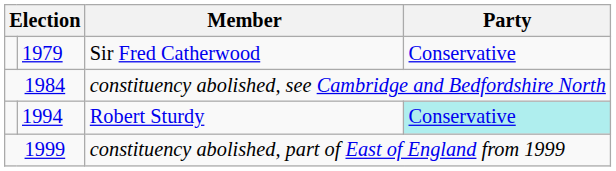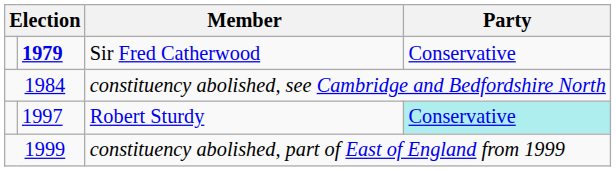(42, 52) normal -> (42, 52) bold
(42, 117) 1994 -> (42, 117) 1997
